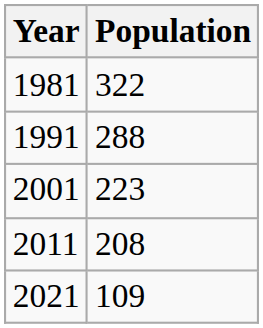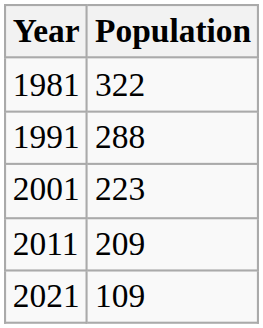(120, 243) 208 -> (120, 243) 209
